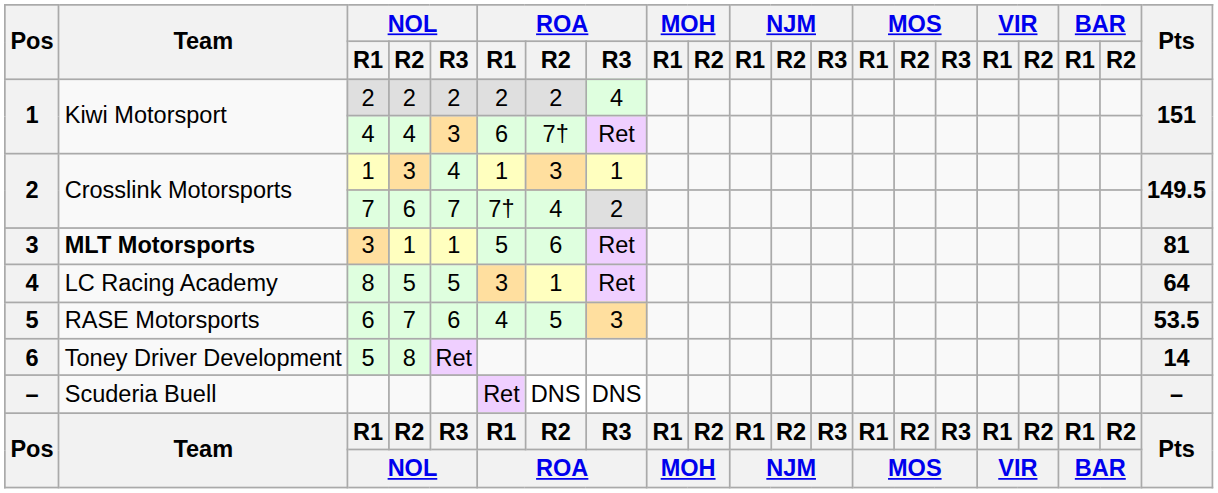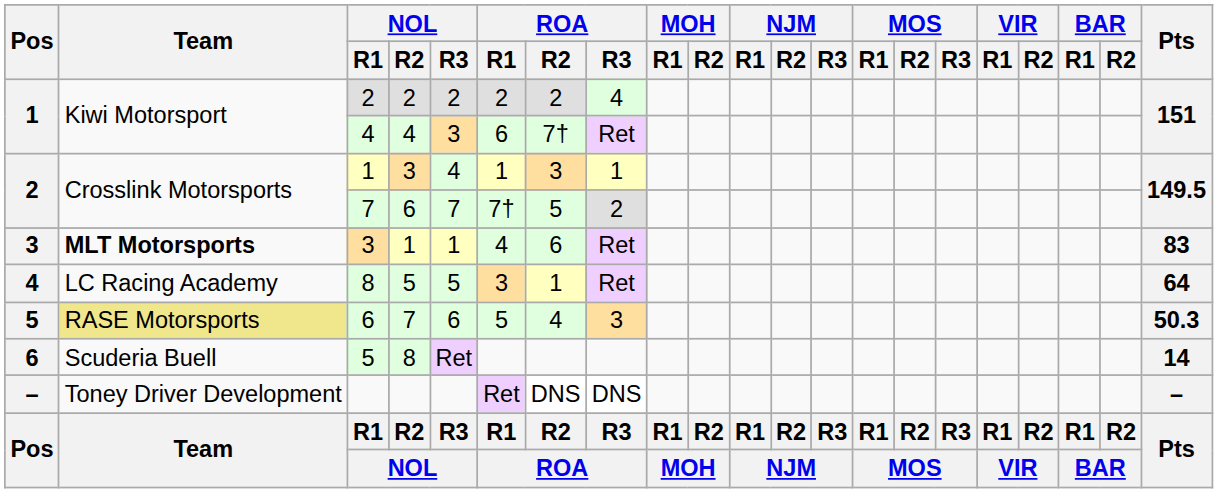(556, 208) 4 -> (556, 208) 5
(501, 246) 5 -> (501, 246) 4
(1177, 246) 81 -> (1177, 246) 83
(162, 320) no background -> (162, 320) khaki background
(501, 320) 4 -> (501, 320) 5
(556, 320) 5 -> (556, 320) 4
(1177, 320) 53.5 -> (1177, 320) 50.3
(203, 357) Toney Driver Development -> (141, 357) Scuderia Buell
(141, 394) Scuderia Buell -> (203, 394) Toney Driver Development
